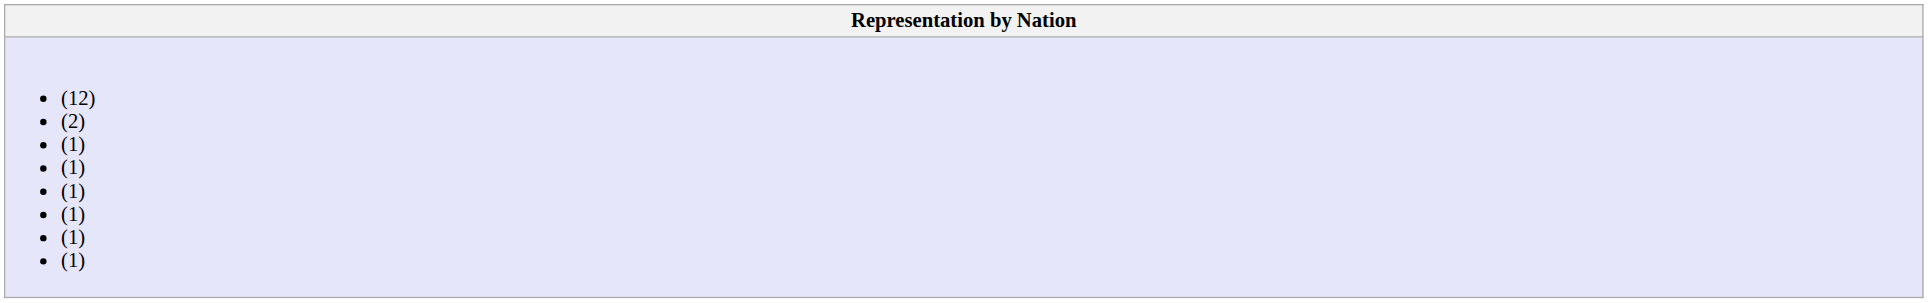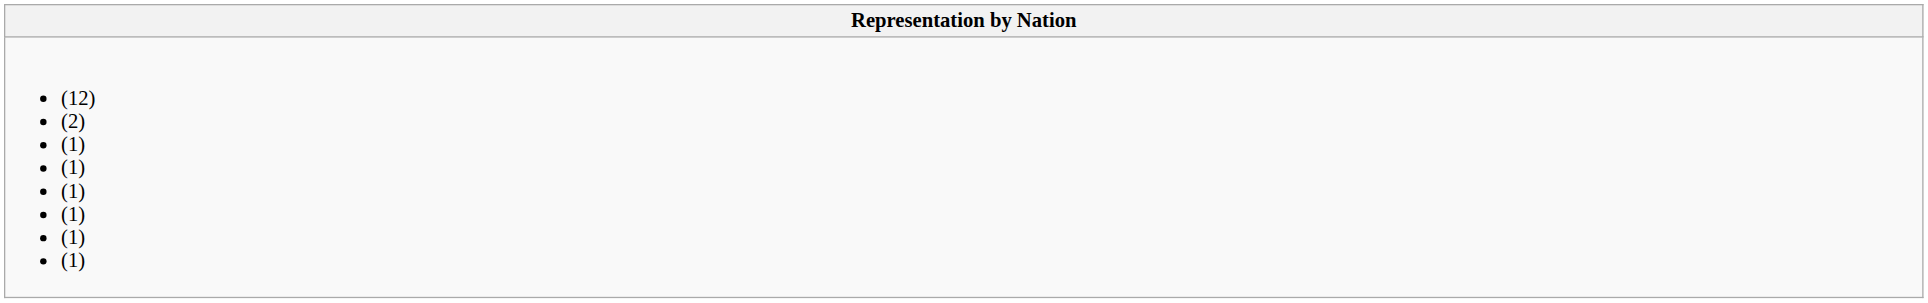(964, 179) lavender background -> (964, 179) no background
